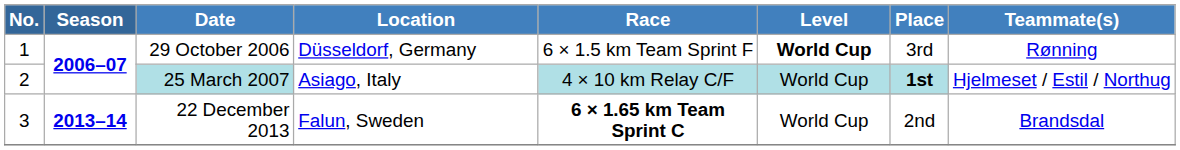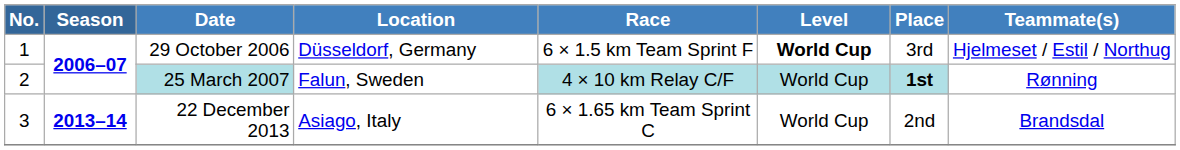(1062, 50) Rønning -> (1062, 50) Hjelmeset / Estil / Northug
(350, 79) Asiago, Italy -> (361, 79) Falun, Sweden
(1062, 79) Hjelmeset / Estil / Northug -> (1062, 79) Rønning
(361, 120) Falun, Sweden -> (350, 120) Asiago, Italy
(648, 120) bold -> (648, 120) normal
